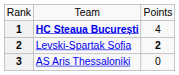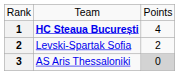(158, 45) bold -> (158, 45) normal
(158, 62) no background -> (158, 62) lightgrey background
